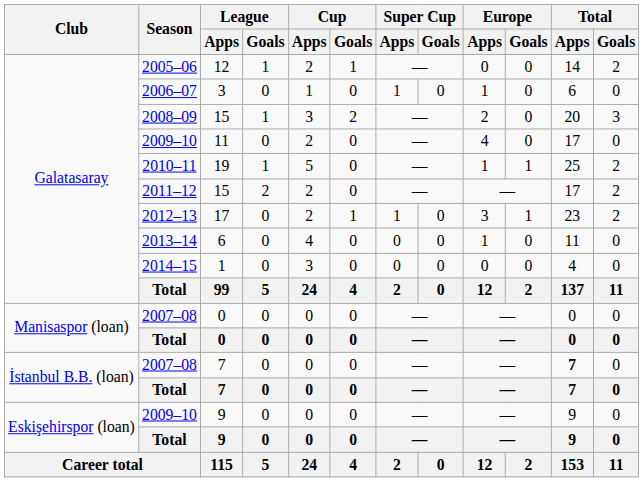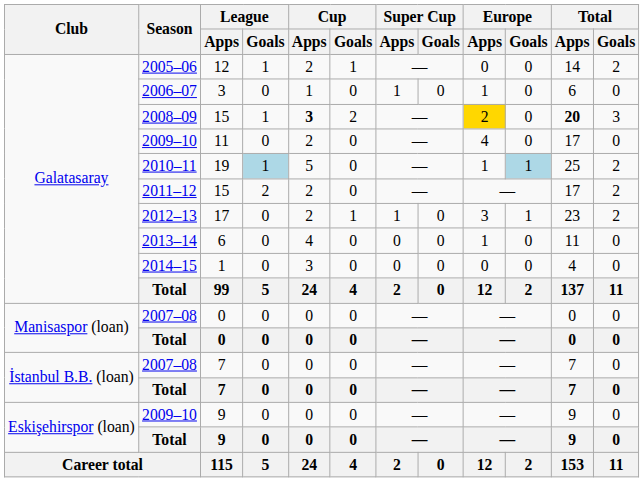(309, 116) normal -> (309, 116) bold
(485, 116) no background -> (485, 116) gold background
(572, 116) normal -> (572, 116) bold
(265, 166) no background -> (265, 166) lightblue background
(528, 166) no background -> (528, 166) lightblue background
(572, 365) bold -> (572, 365) normal
